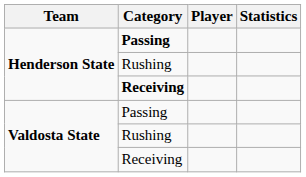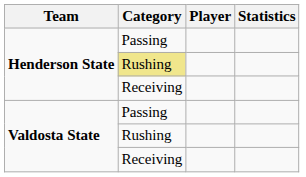(146, 40) bold -> (144, 40) normal
(146, 64) no background -> (146, 64) khaki background
(153, 88) bold -> (152, 88) normal
